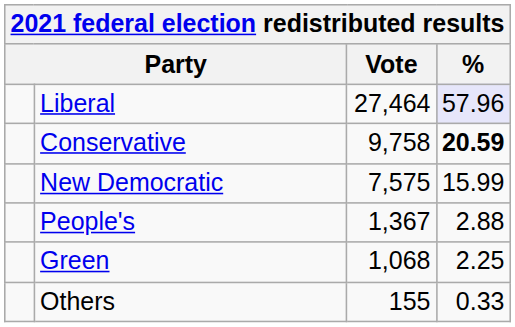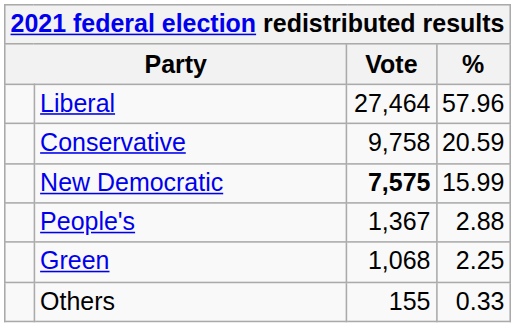(473, 103) lavender background -> (473, 103) no background
(473, 143) bold -> (473, 143) normal
(399, 182) normal -> (399, 182) bold
